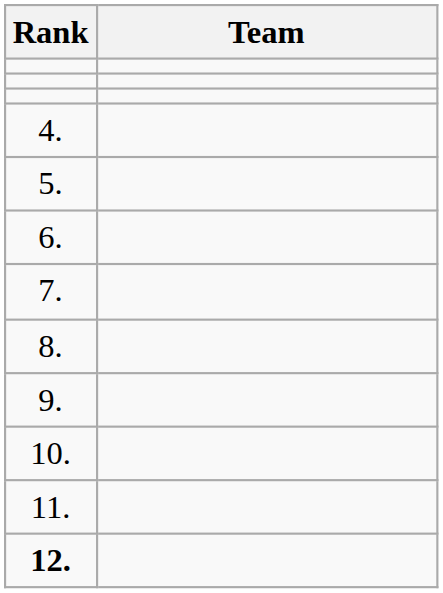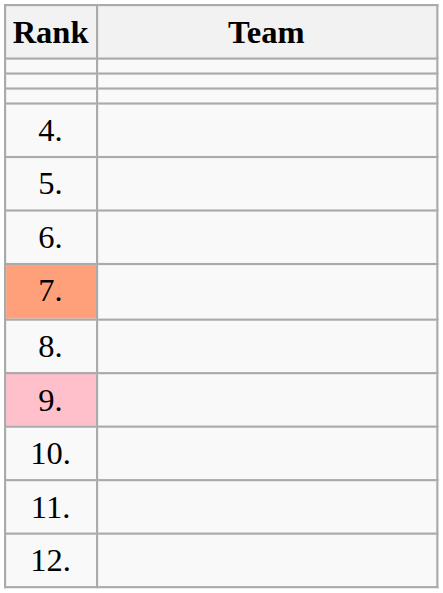(51, 291) no background -> (51, 291) lightsalmon background
(51, 398) no background -> (51, 398) pink background
(51, 559) bold -> (51, 559) normal
